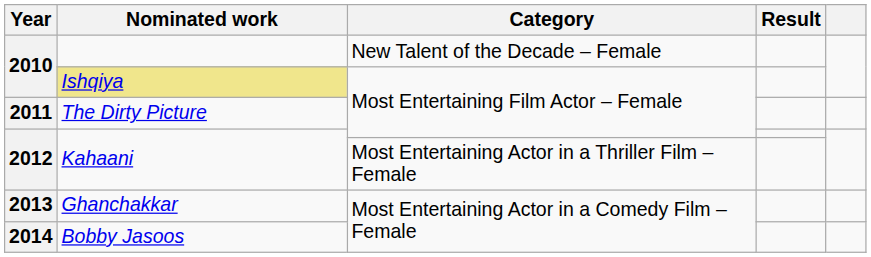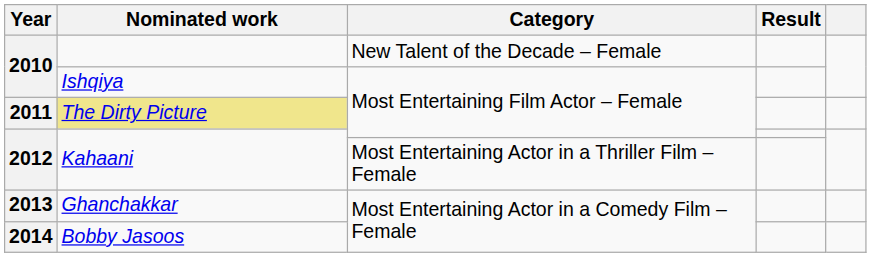(92, 81) khaki background -> (92, 81) no background
(134, 112) no background -> (134, 112) khaki background
